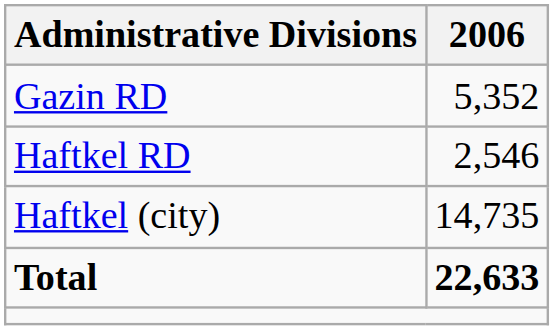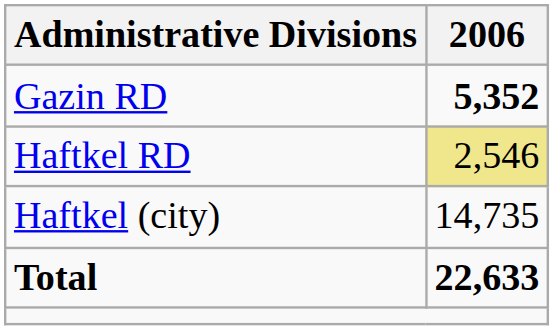(496, 95) normal -> (496, 95) bold
(496, 155) no background -> (496, 155) khaki background
